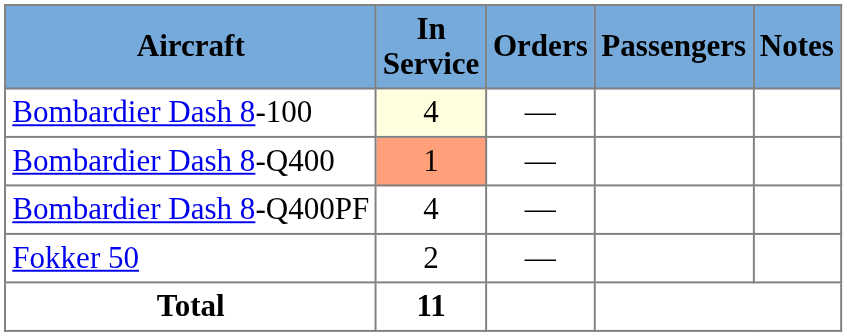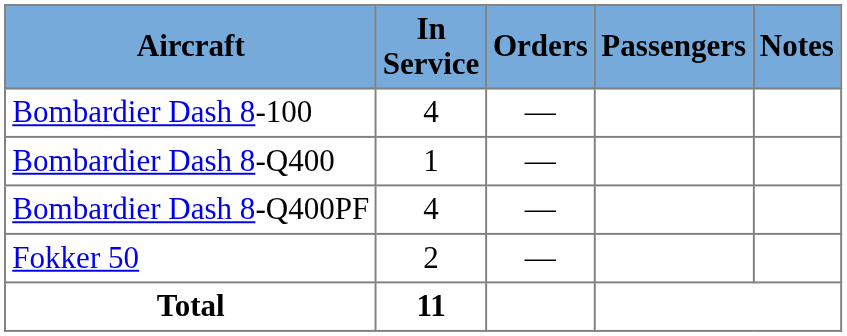(431, 112) lightyellow background -> (431, 112) no background
(431, 160) lightsalmon background -> (431, 160) no background
